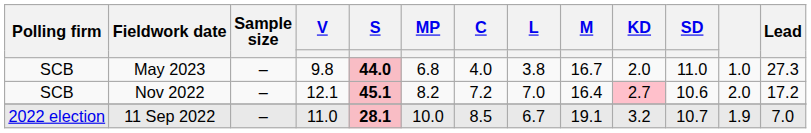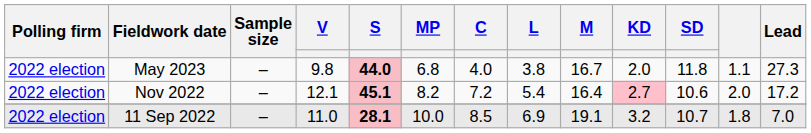(57, 70) SCB -> (57, 70) 2022 election
(692, 70) 11.0 -> (692, 70) 11.8
(739, 70) 1.0 -> (739, 70) 1.1
(57, 93) SCB -> (57, 93) 2022 election
(534, 93) 7.0 -> (534, 93) 5.4
(534, 116) 6.7 -> (534, 116) 6.9
(739, 116) 1.9 -> (739, 116) 1.8
